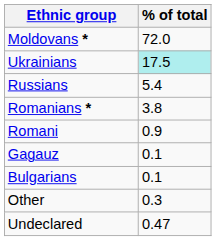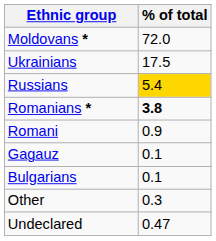(156, 62) paleturquoise background -> (156, 62) no background
(152, 85) no background -> (152, 85) gold background
(152, 108) normal -> (152, 108) bold
